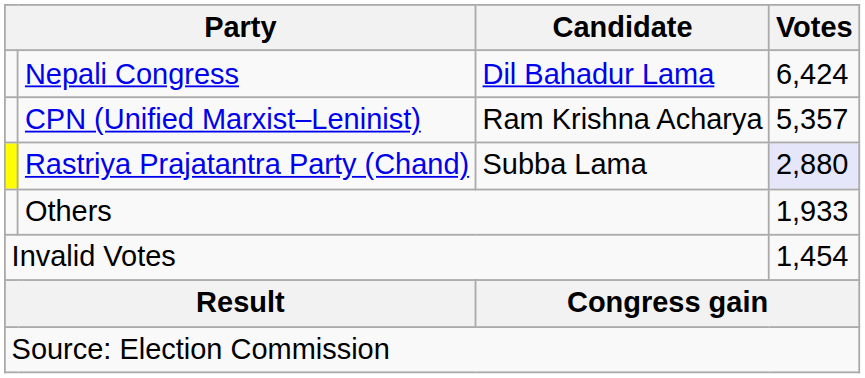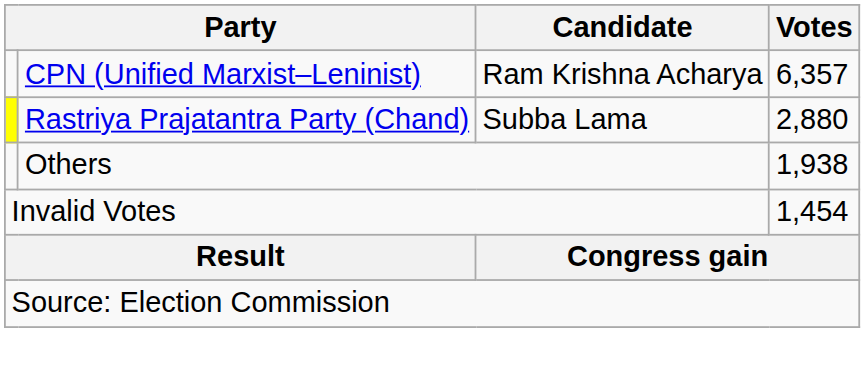- row: (132, 73)
(812, 119) 5,357 -> (812, 73) 6,357
(812, 165) lavender background -> (812, 119) no background
(812, 211) 1,933 -> (812, 165) 1,938
